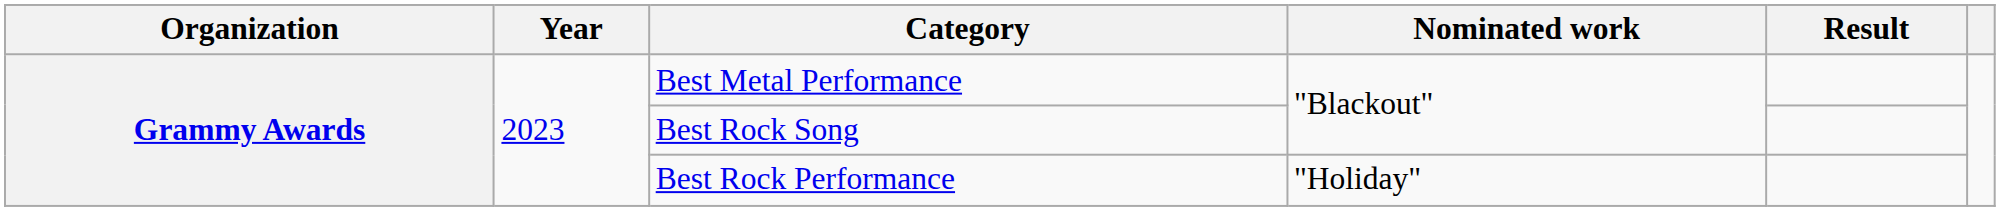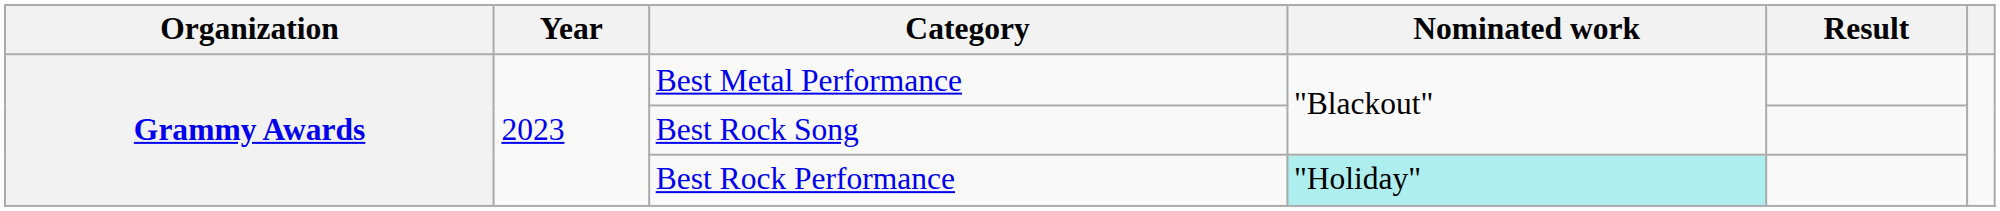(1358, 179) no background -> (1358, 179) paleturquoise background
